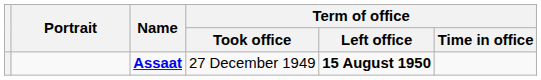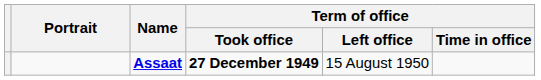(252, 63) normal -> (254, 63) bold
(377, 63) bold -> (377, 63) normal
